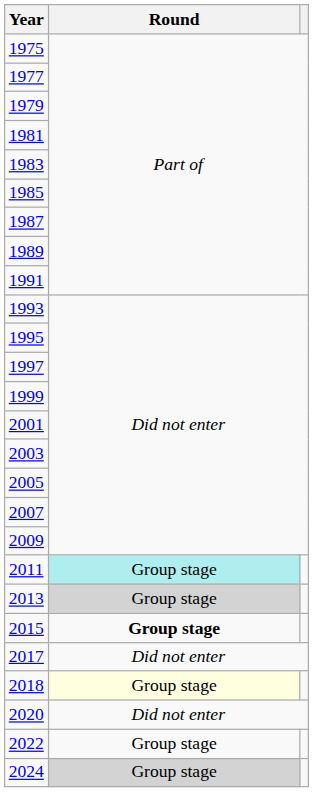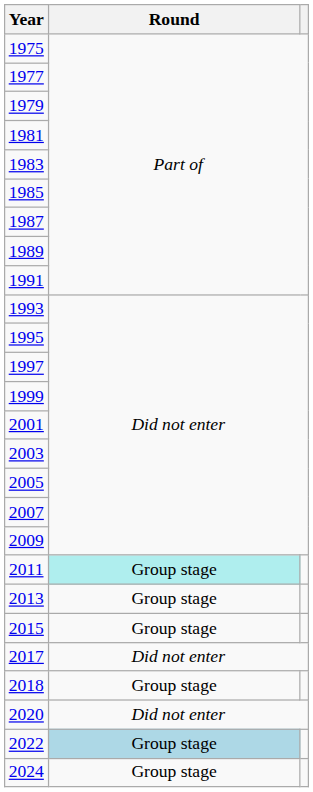(174, 598) lightgrey background -> (174, 598) no background
(174, 627) bold -> (174, 627) normal
(174, 685) lightyellow background -> (174, 685) no background
(174, 743) no background -> (174, 743) lightblue background
(174, 772) lightgrey background -> (174, 772) no background
